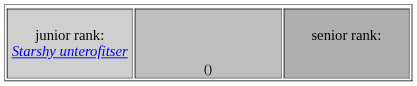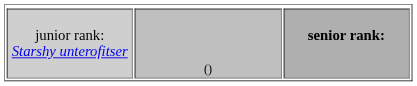(346, 35) normal -> (346, 35) bold
